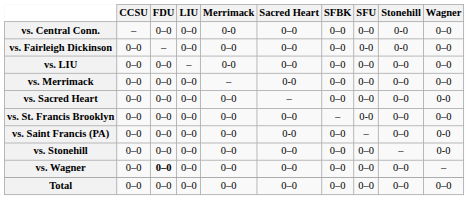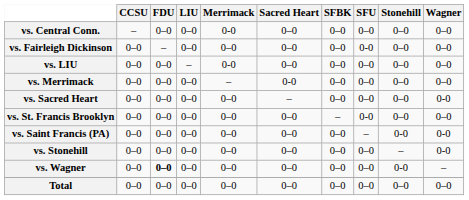(401, 30) 0-0 -> (401, 30) 0–0
(401, 47) 0-0 -> (401, 47) 0–0
(289, 134) 0-0 -> (289, 134) 0–0
(401, 134) 0–0 -> (401, 134) 0-0
(401, 168) 0–0 -> (401, 168) 0-0
